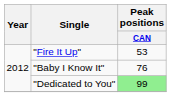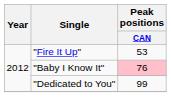(142, 68) no background -> (142, 68) pink background
(142, 83) lightgreen background -> (142, 83) no background
